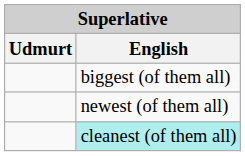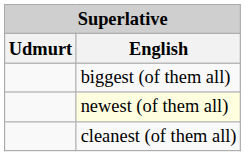(155, 106) no background -> (155, 106) lightyellow background
(159, 135) paleturquoise background -> (159, 135) no background
